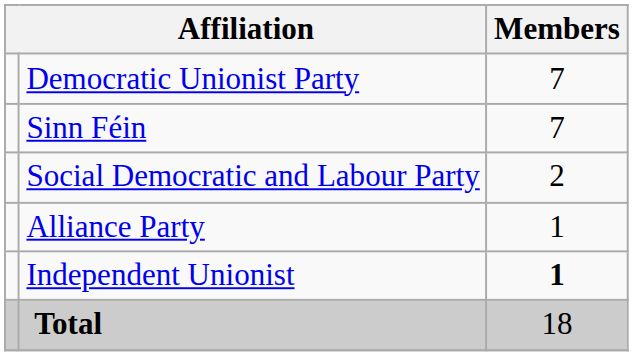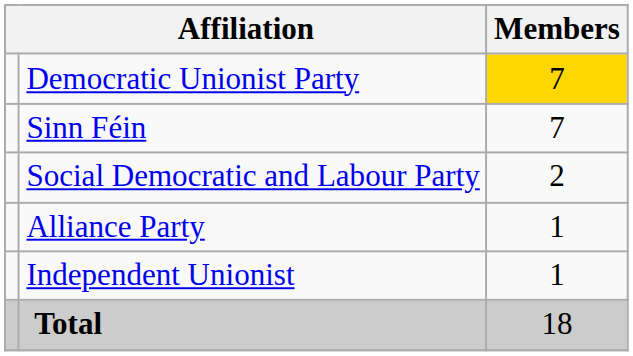(557, 78) no background -> (557, 78) gold background
(557, 275) bold -> (557, 275) normal
